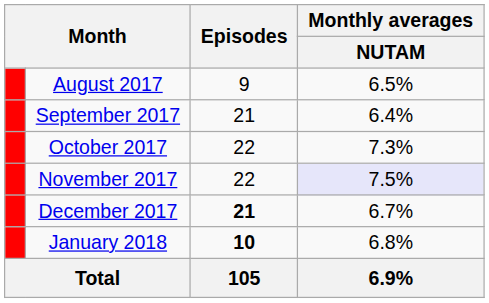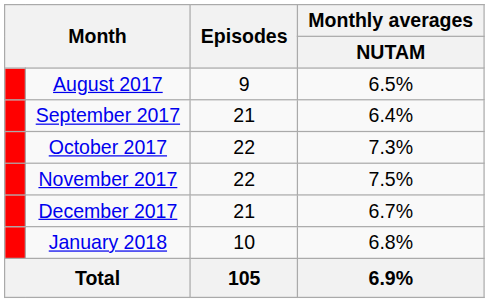(391, 179) lavender background -> (391, 179) no background
(244, 211) bold -> (244, 211) normal
(244, 243) bold -> (244, 243) normal
